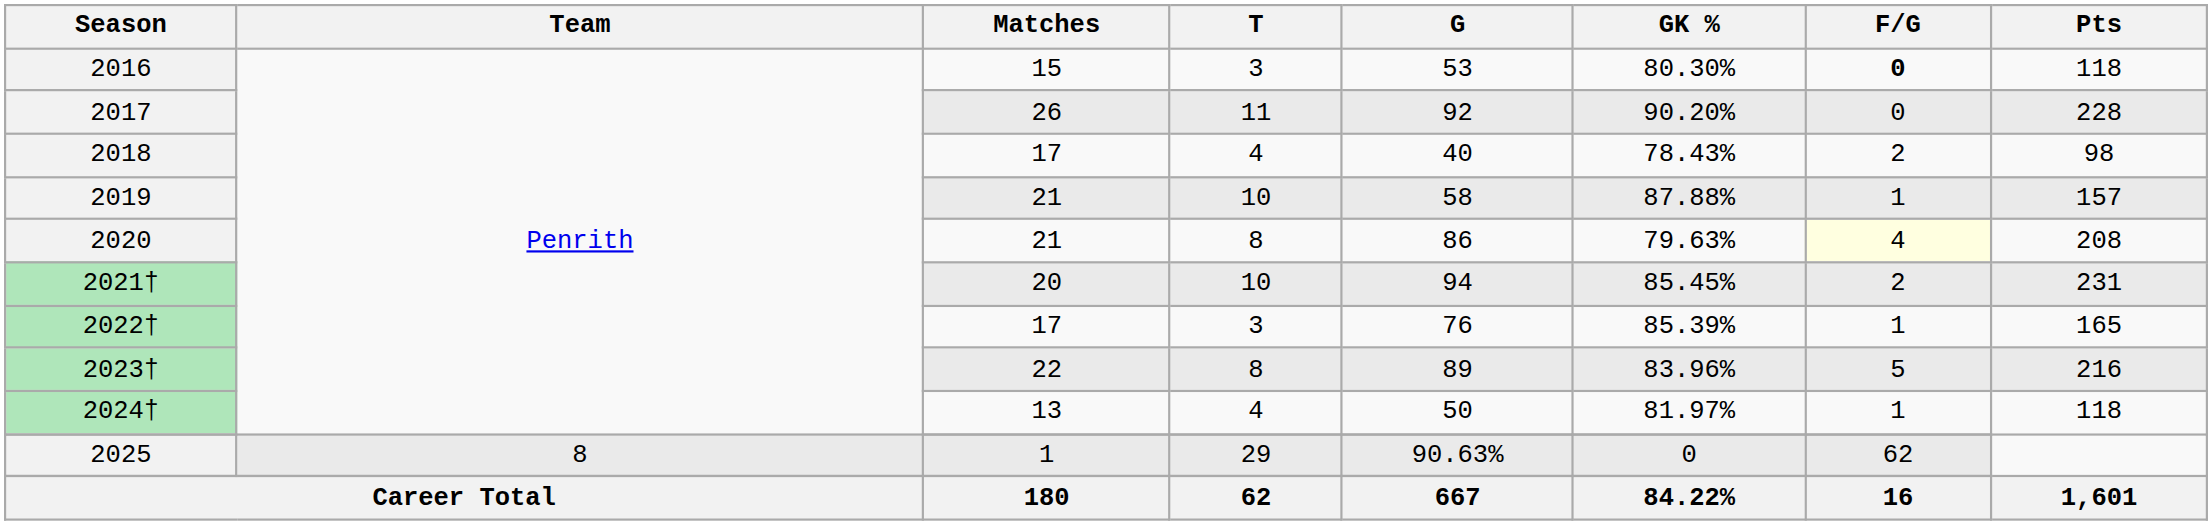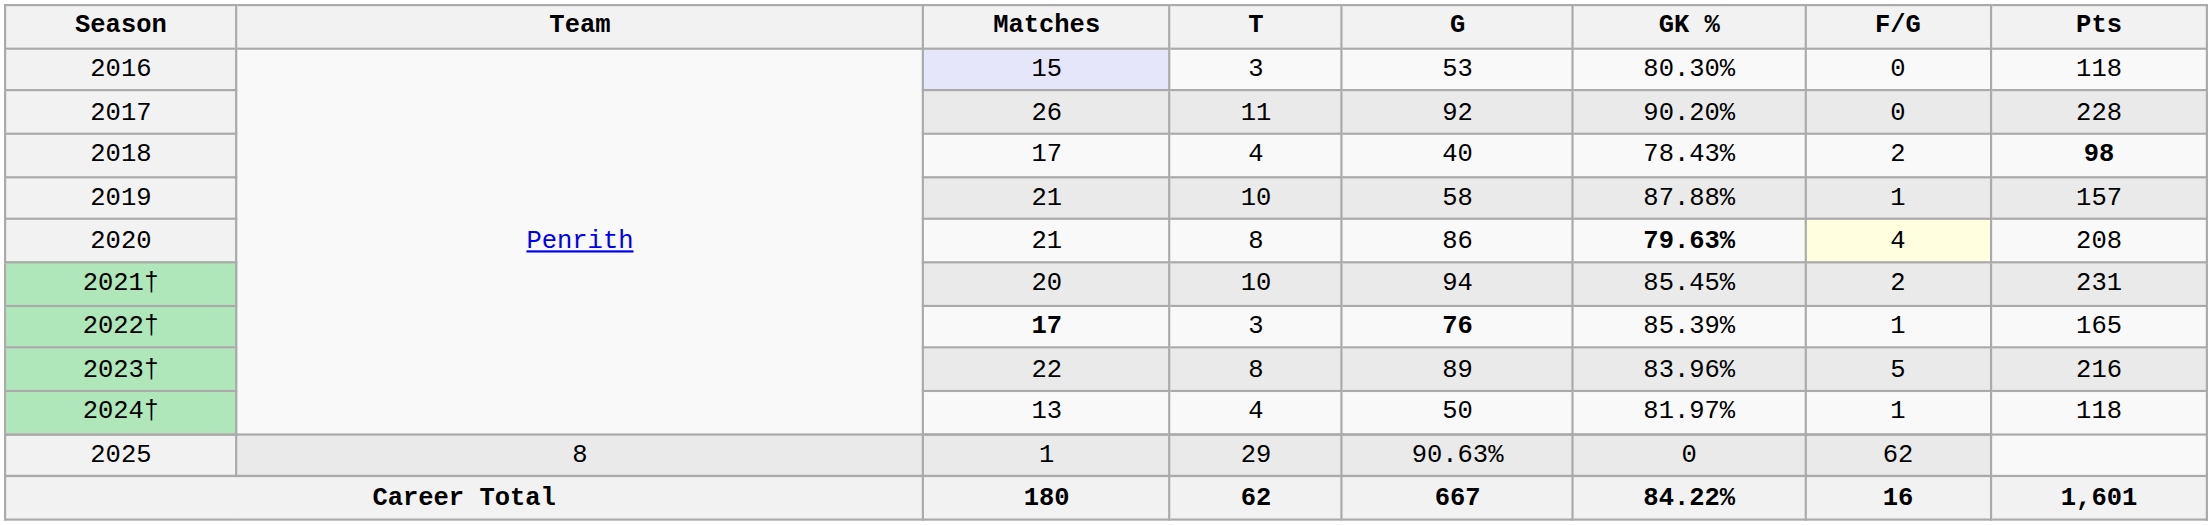(1047, 69) no background -> (1047, 69) lavender background
(1898, 69) bold -> (1898, 69) normal
(2099, 155) normal -> (2099, 155) bold
(1689, 240) normal -> (1689, 240) bold
(1047, 326) normal -> (1047, 326) bold
(1458, 326) normal -> (1458, 326) bold
